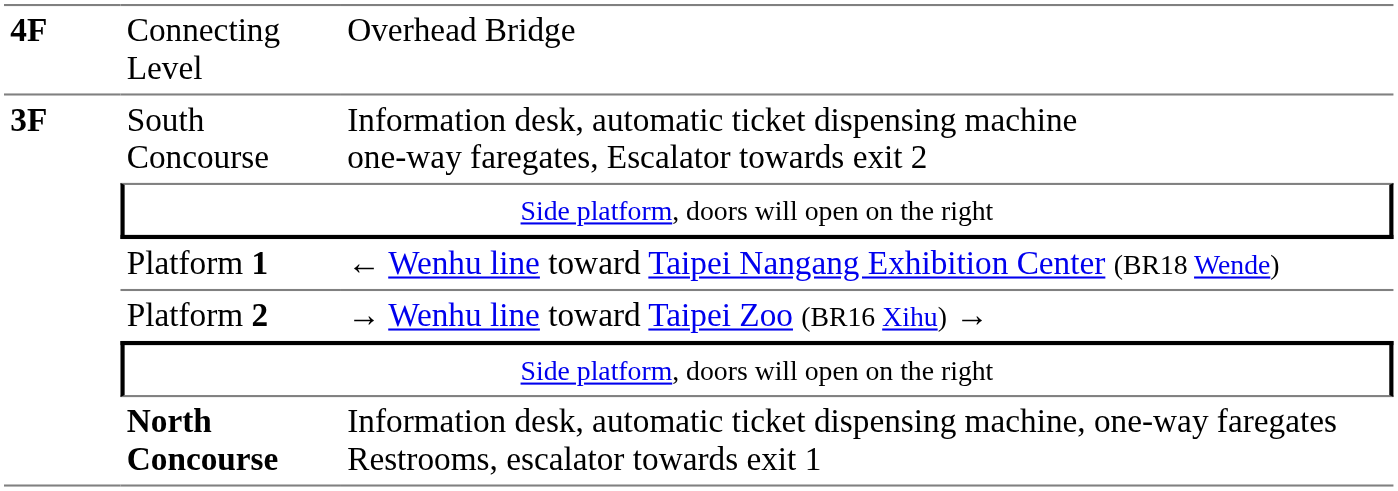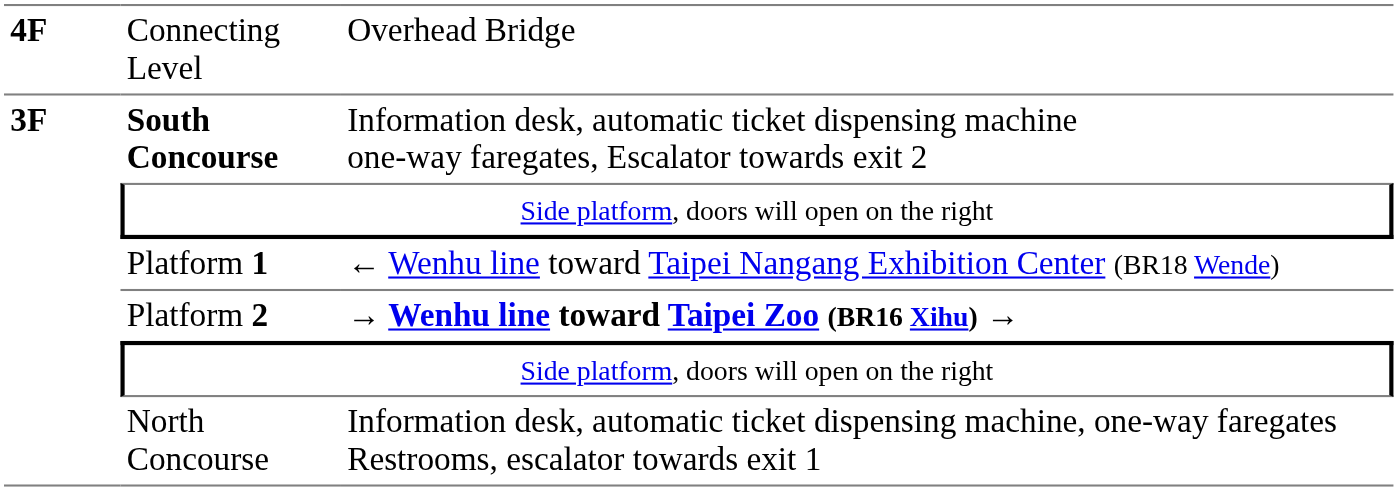(198, 138) normal -> (203, 138) bold
(668, 315) normal -> (683, 315) bold
(203, 440) bold -> (198, 440) normal
